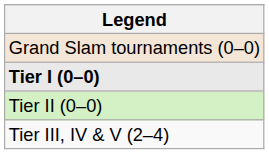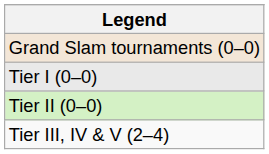(54, 77) bold -> (53, 77) normal
